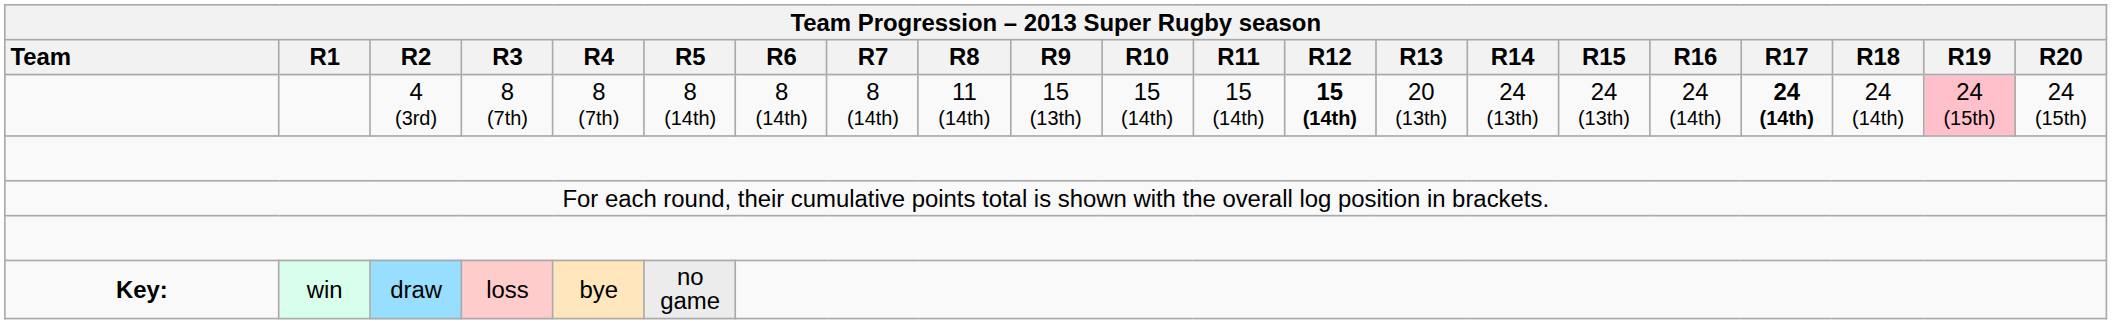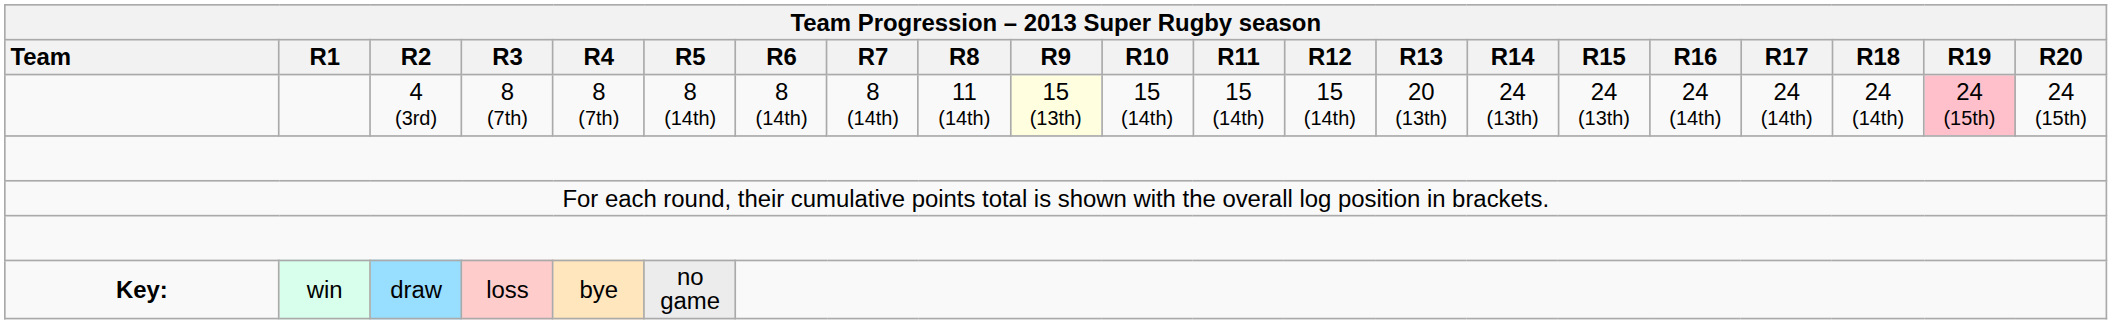(1056, 105) no background -> (1056, 105) lightyellow background
(1330, 105) bold -> (1330, 105) normal
(1787, 105) bold -> (1787, 105) normal
